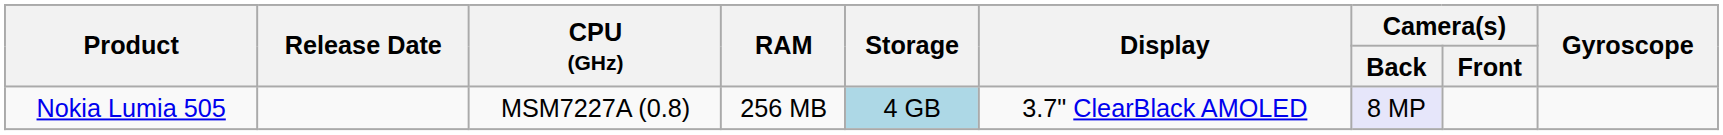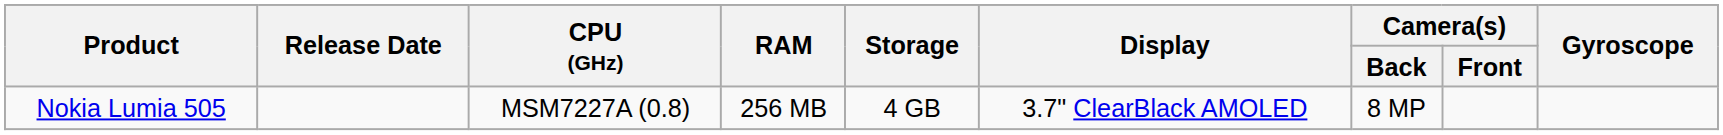(912, 108) lightblue background -> (912, 108) no background
(1396, 108) lavender background -> (1396, 108) no background
